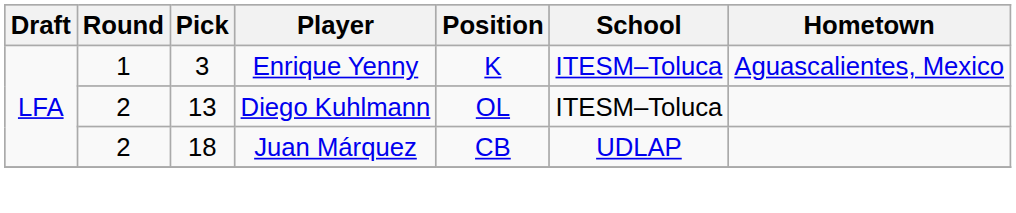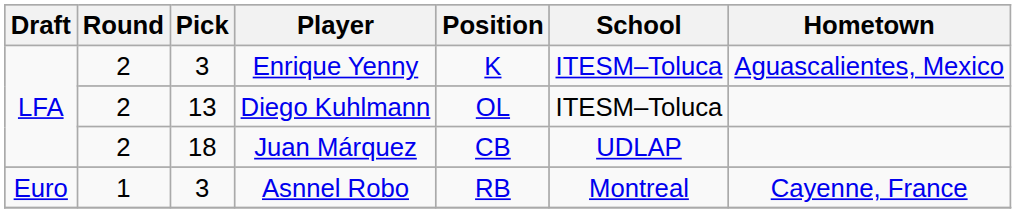(123, 66) 1 -> (123, 66) 2
+ row: (335, 188)
